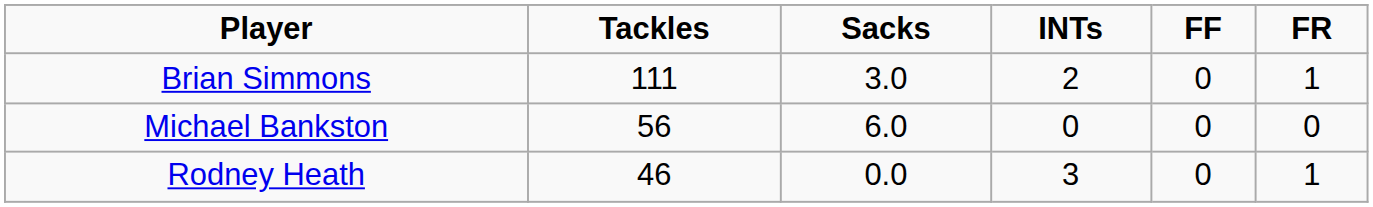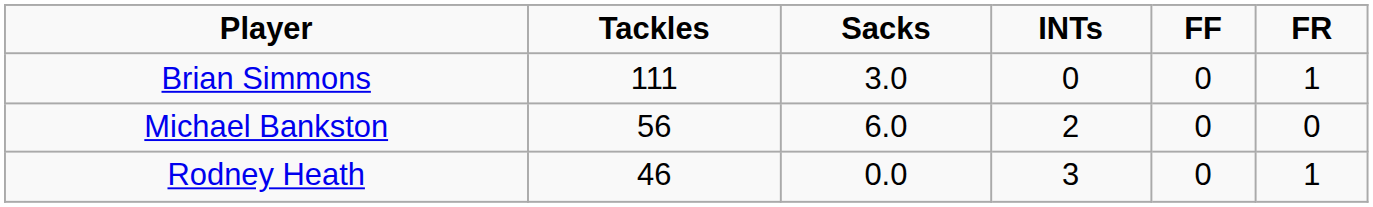(1071, 77) 2 -> (1071, 77) 0
(1071, 126) 0 -> (1071, 126) 2
